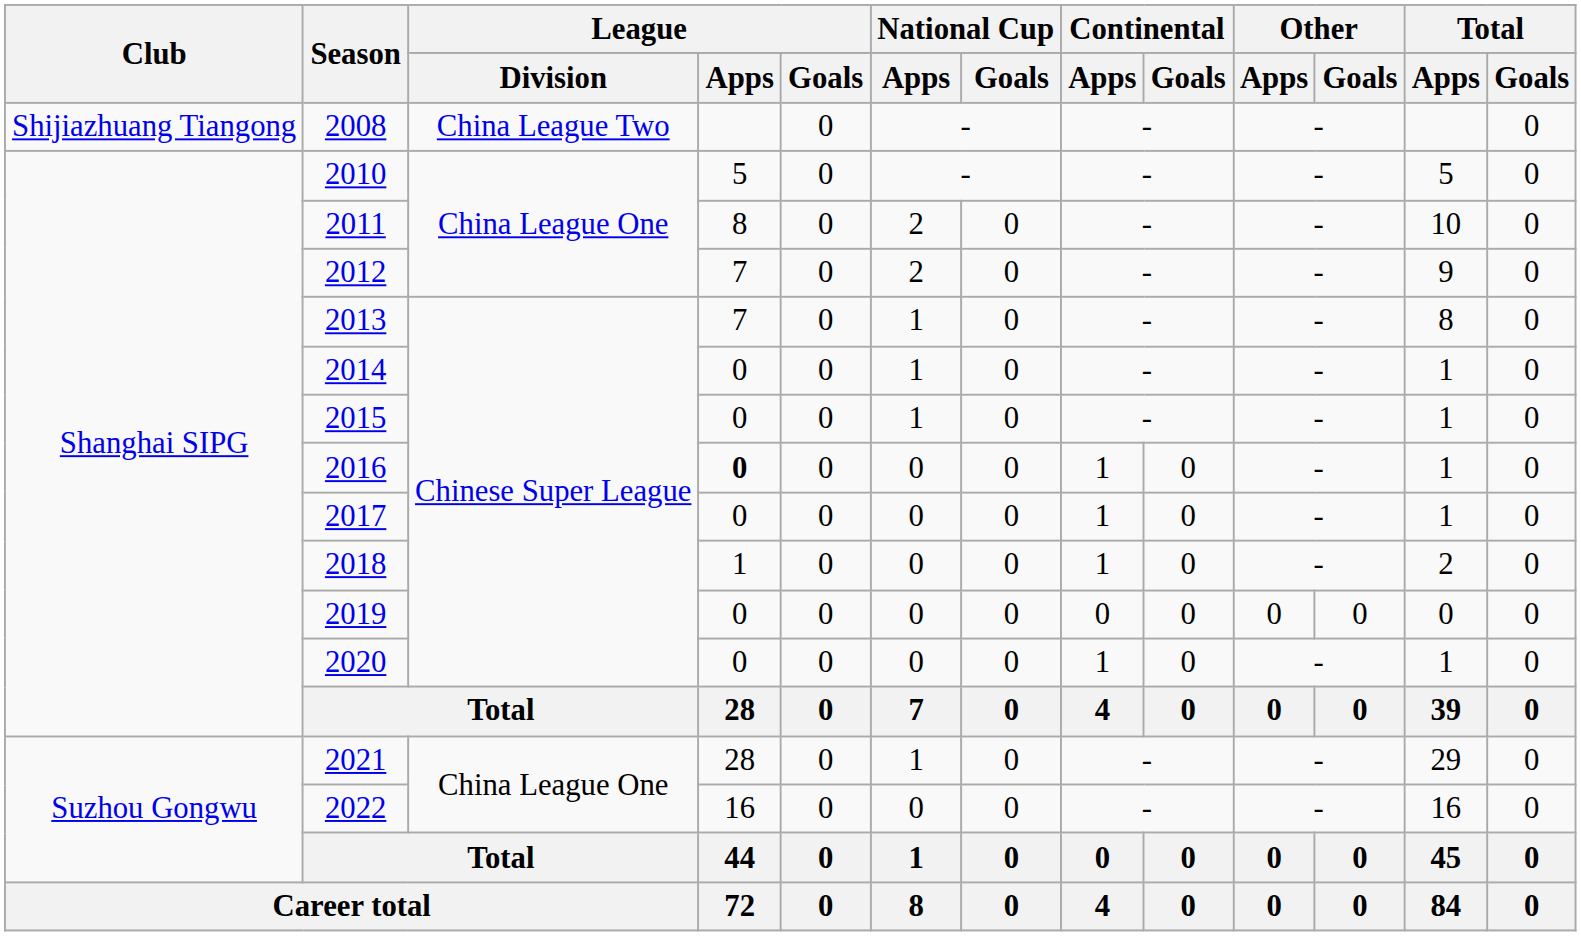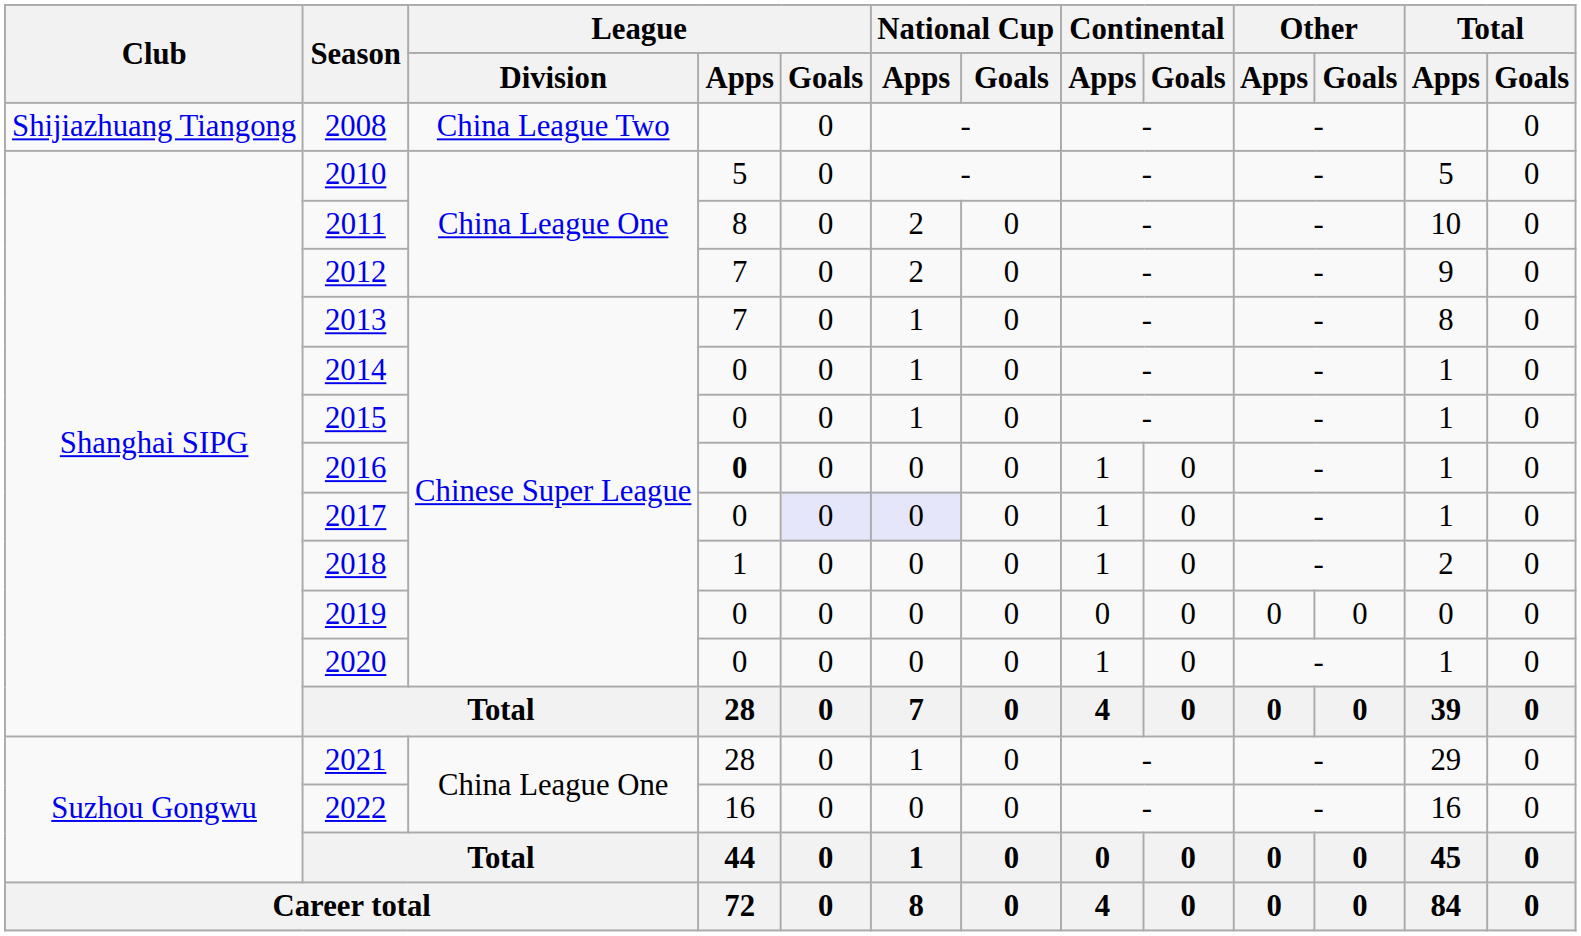(826, 516) no background -> (826, 516) lavender background
(916, 516) no background -> (916, 516) lavender background
